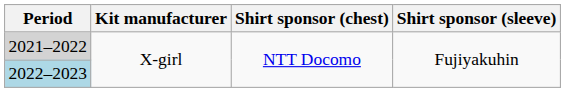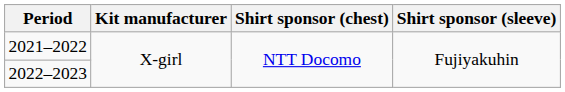(48, 45) lightgrey background -> (48, 45) no background
(48, 73) lightblue background -> (48, 73) no background
